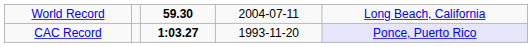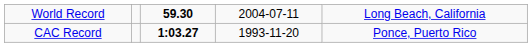(425, 33) lavender background -> (425, 33) no background
